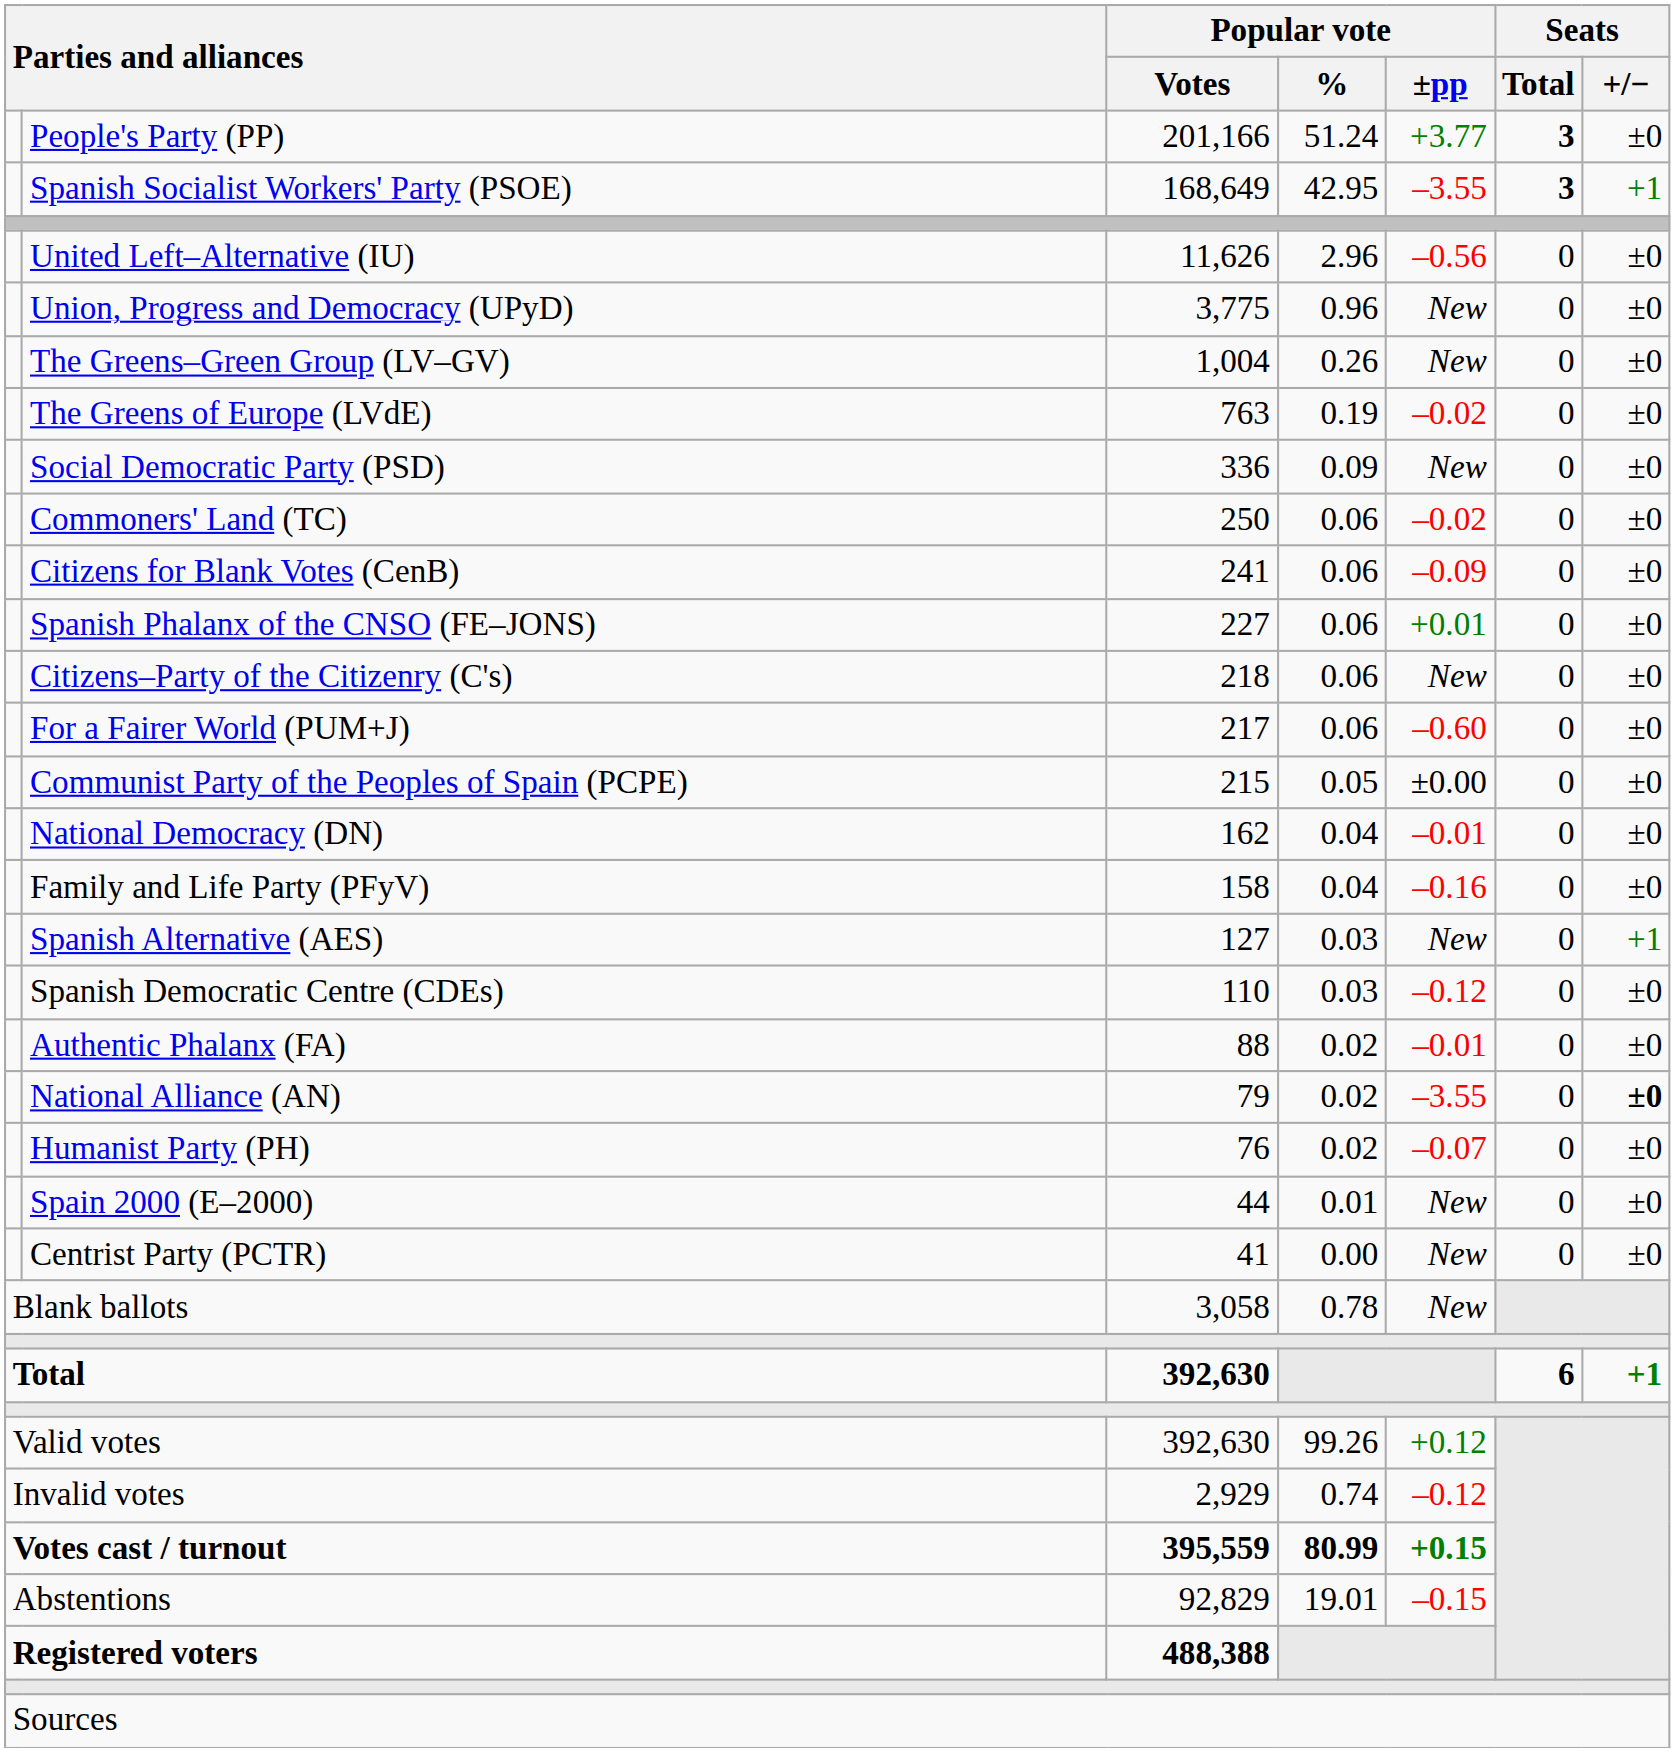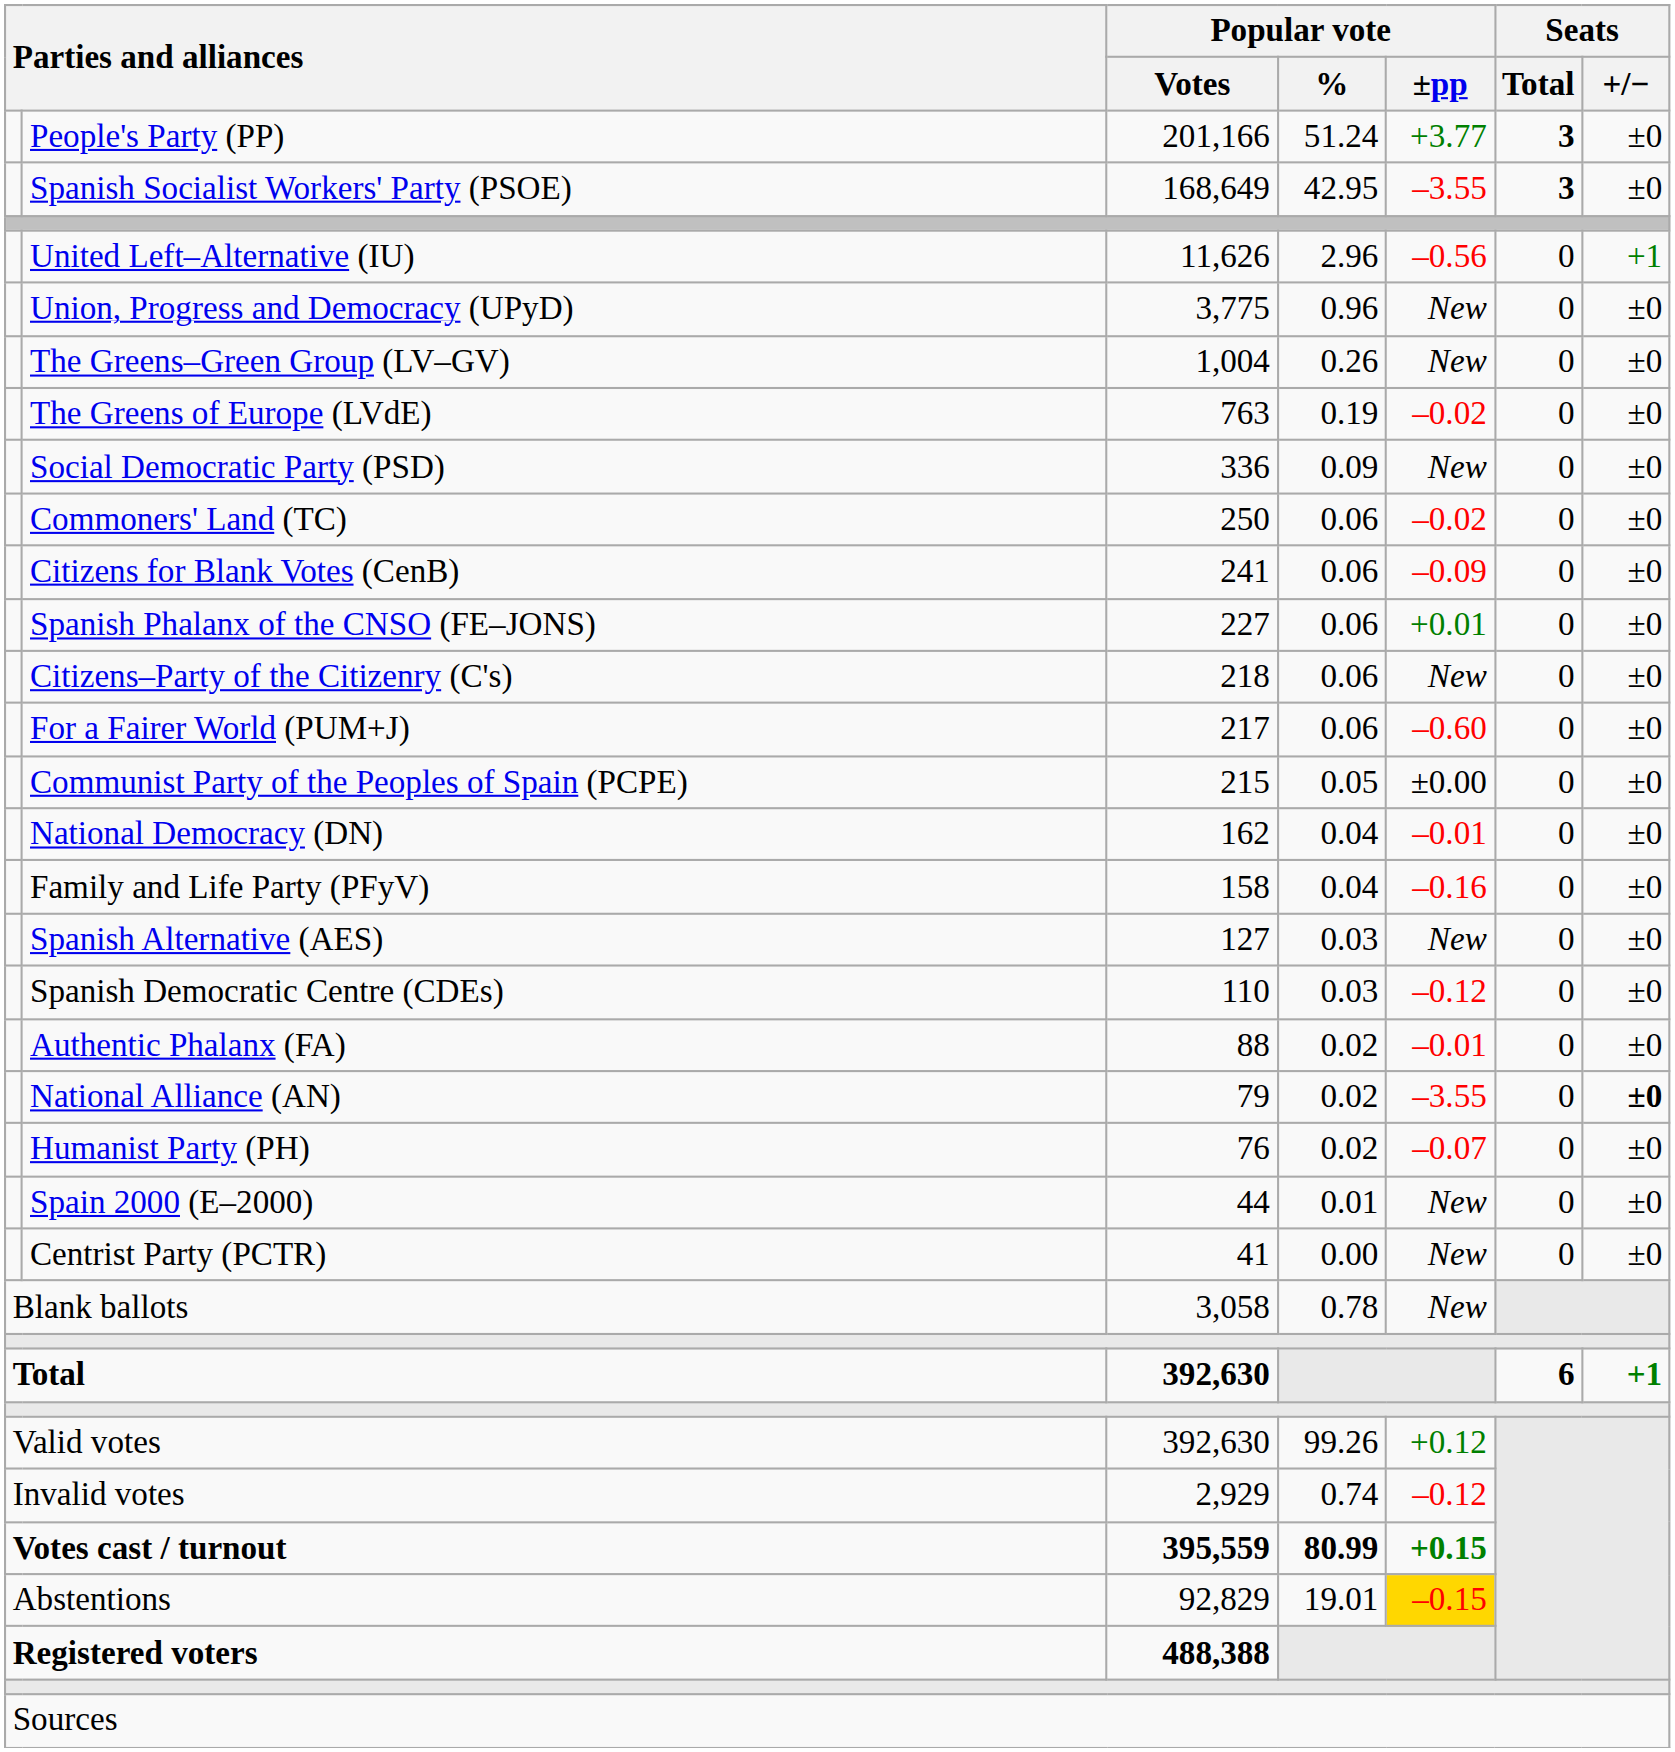(1645, 188) +1 -> (1645, 188) ±0
(1645, 256) ±0 -> (1645, 256) +1
(1645, 938) +1 -> (1645, 938) ±0
(1450, 1599) no background -> (1450, 1599) gold background
